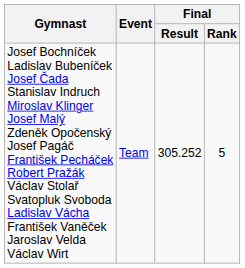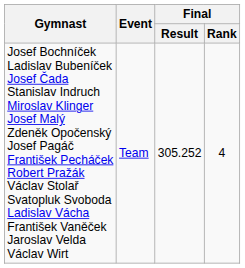(222, 153) 5 -> (222, 153) 4
